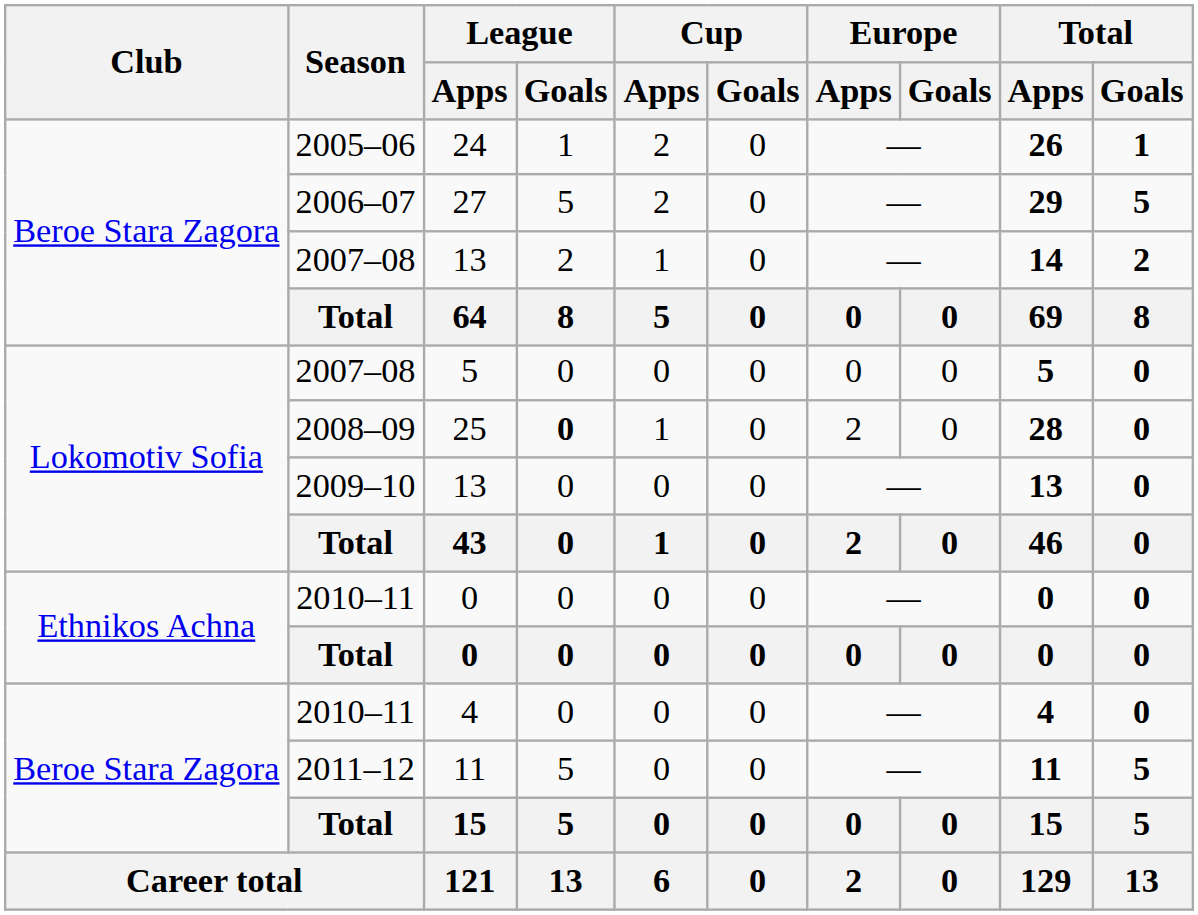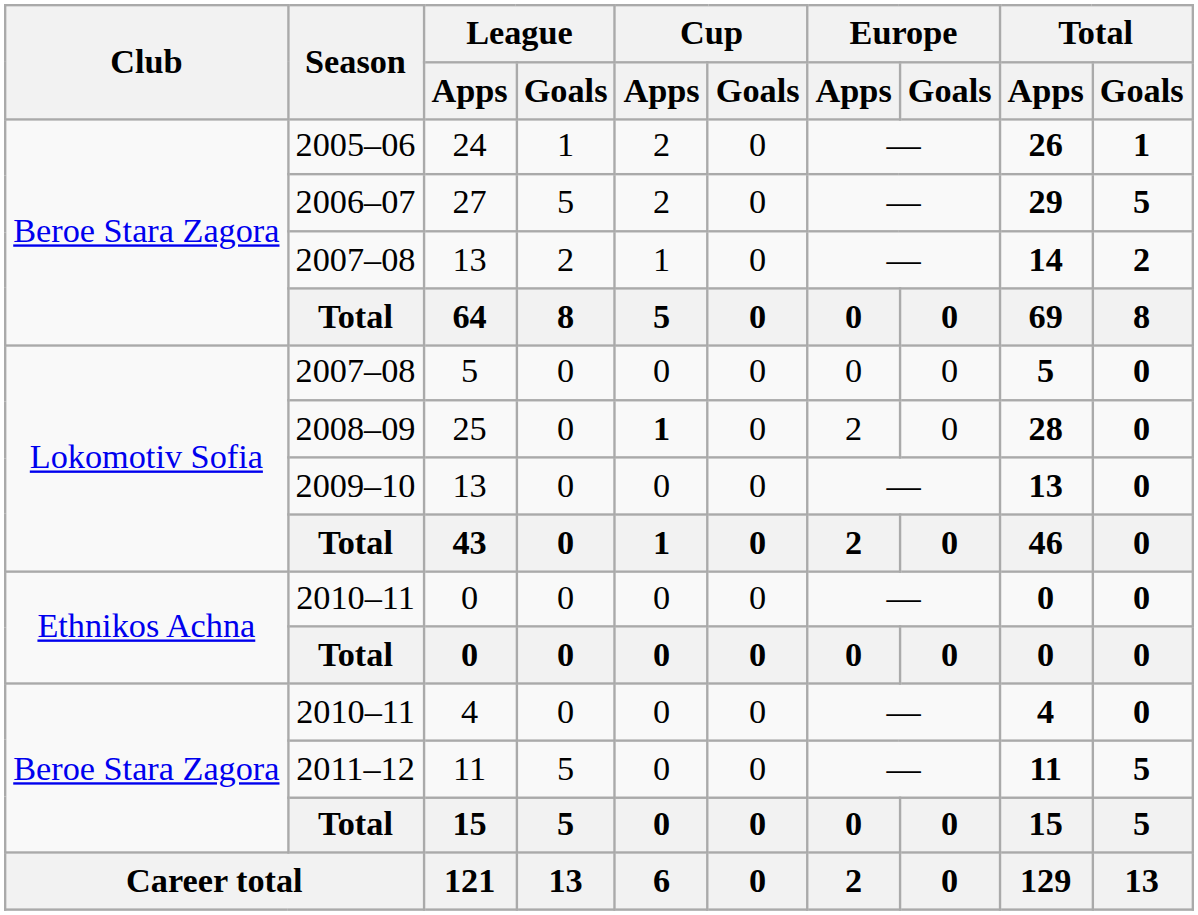(566, 428) bold -> (566, 428) normal
(662, 428) normal -> (662, 428) bold
